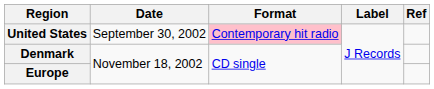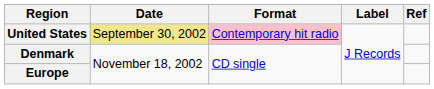(149, 34) no background -> (149, 34) khaki background
